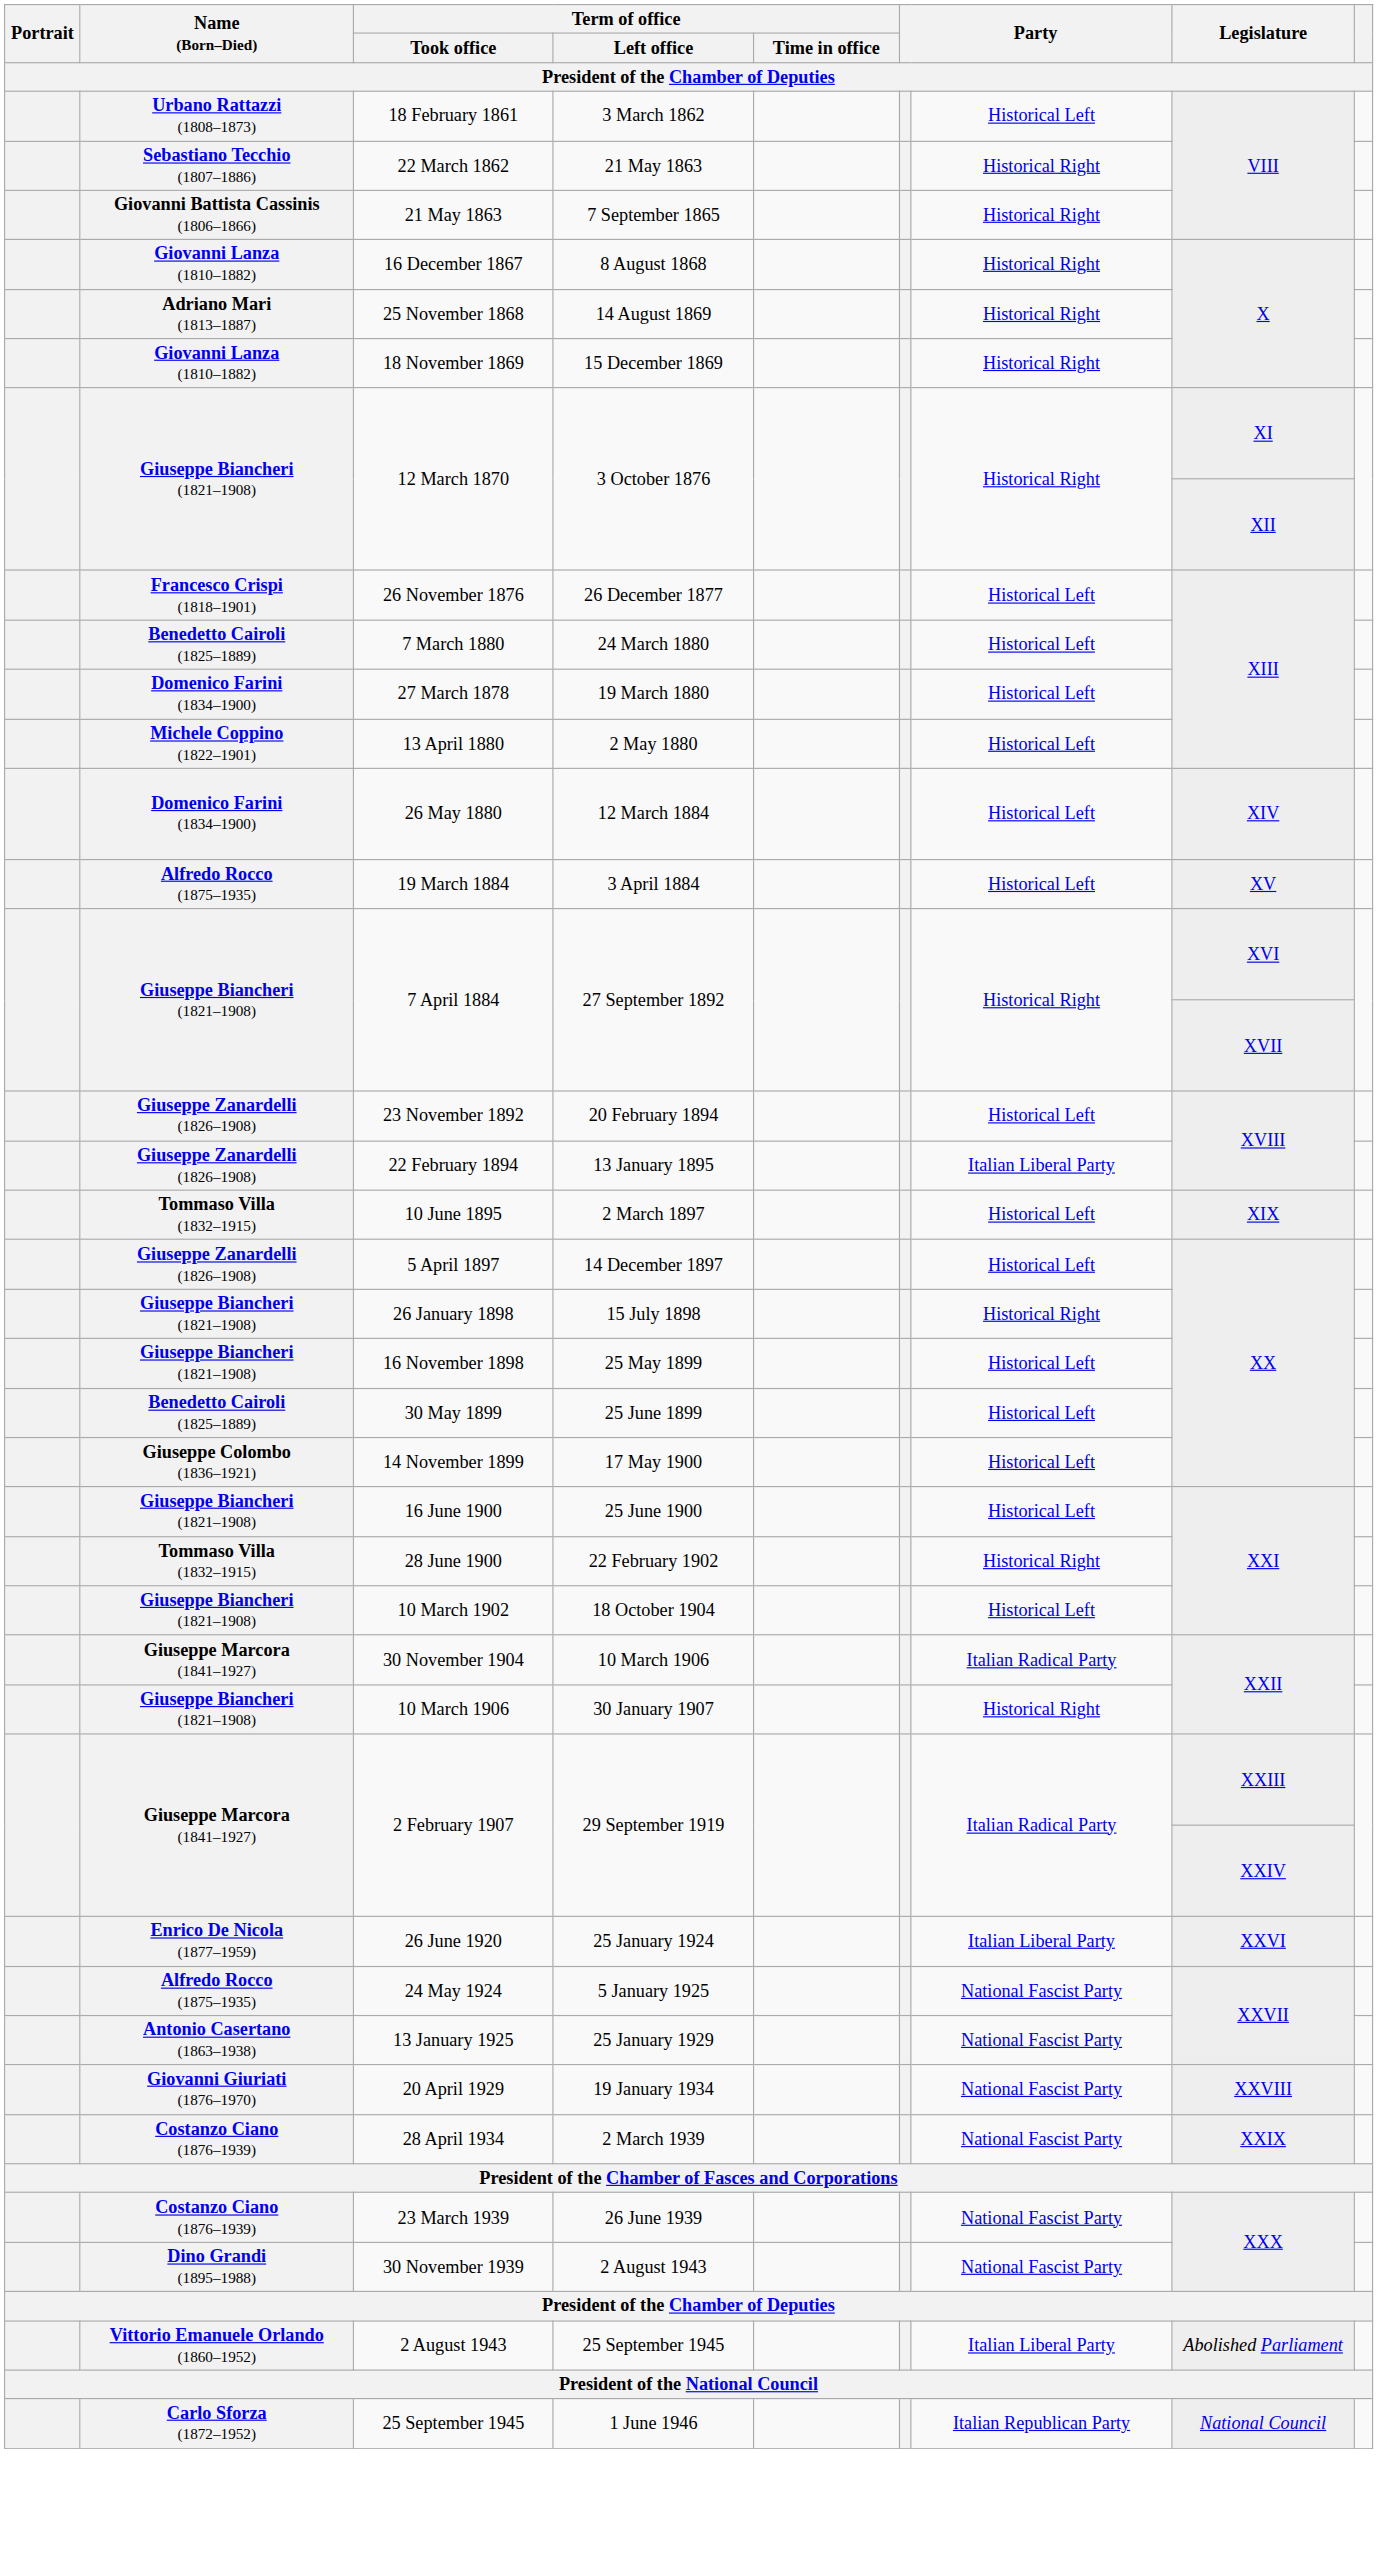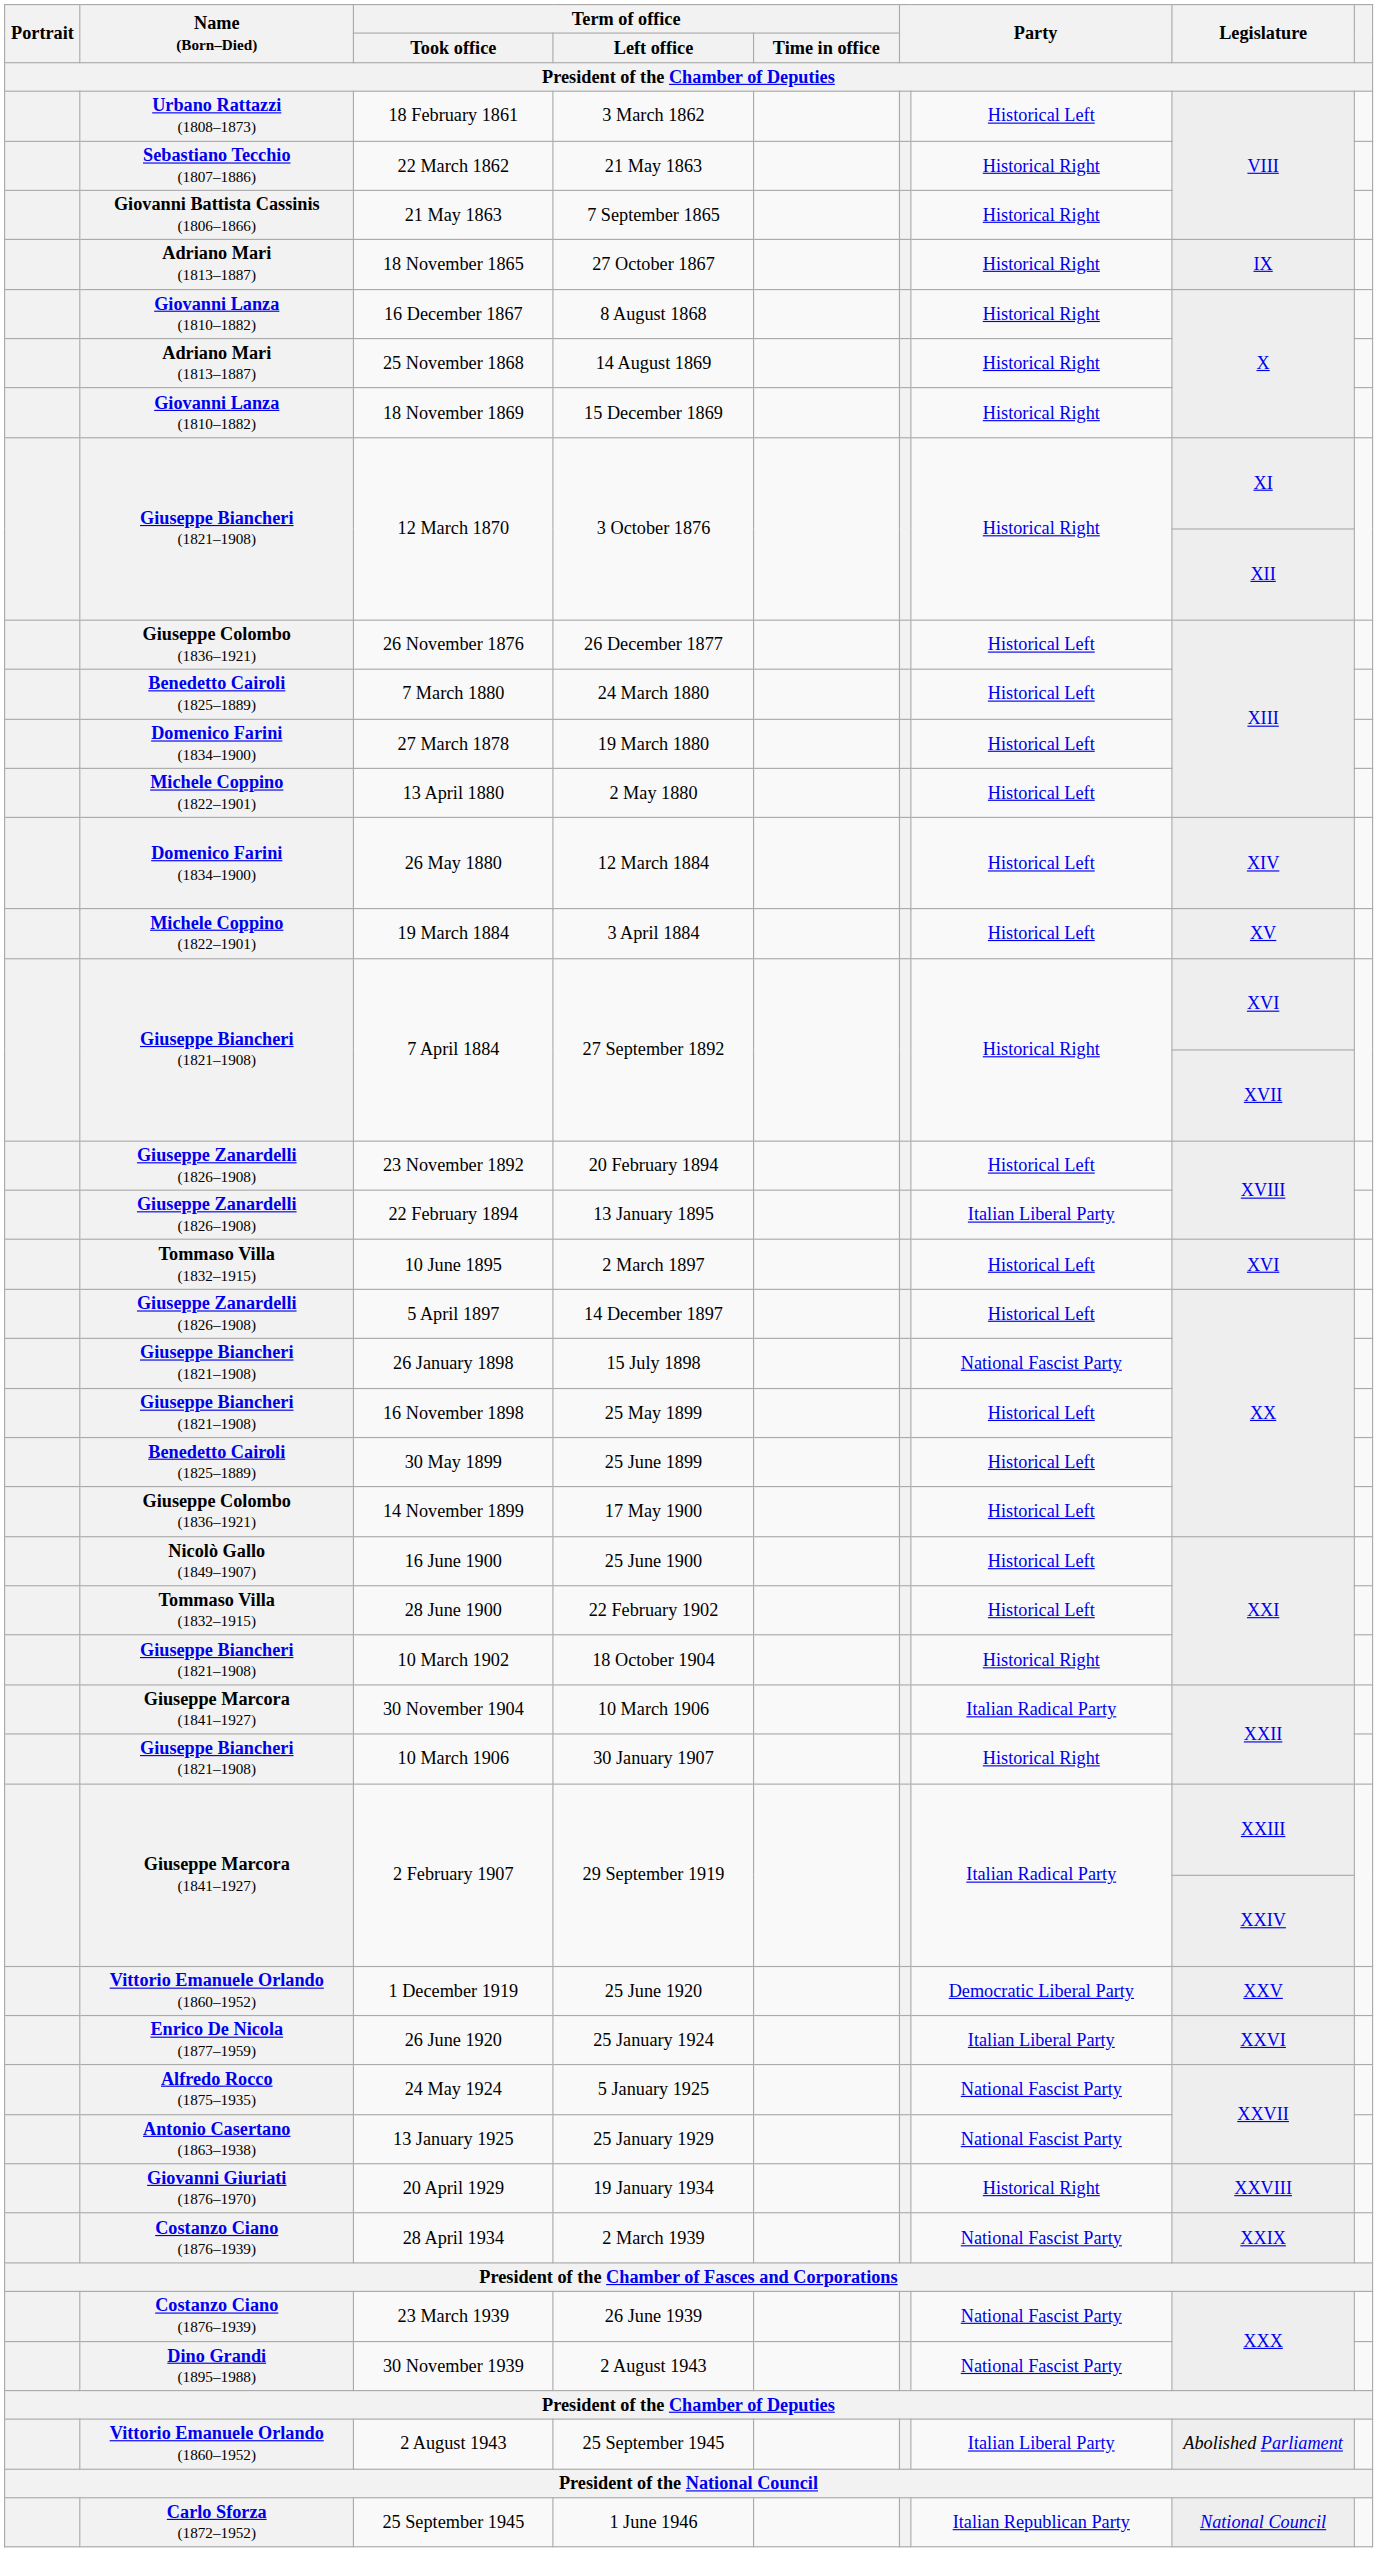+ row: (453, 264)
(217, 595) Francesco Crispi (1818–1901) -> (217, 644) Giuseppe Colombo (1836–1921)
(217, 884) Alfredo Rocco (1875–1935) -> (217, 933) Michele Coppino (1822–1901)
(1263, 1214) XIX -> (1263, 1264) XVI
(1042, 1313) Historical Right -> (1041, 1363) National Fascist Party
(217, 1511) Giuseppe Biancheri (1821–1908) -> (217, 1560) Nicolò Gallo (1849–1907)
(1042, 1560) Historical Right -> (1041, 1610) Historical Left
(1042, 1610) Historical Left -> (1041, 1659) Historical Right
+ row: (453, 1990)
(1042, 2089) National Fascist Party -> (1041, 2188) Historical Right
